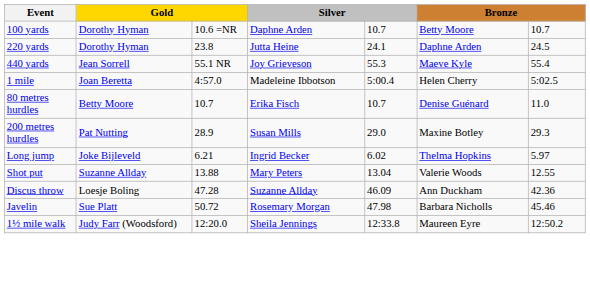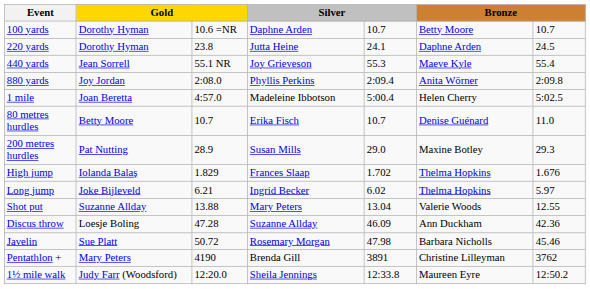+ row: (28, 81)
+ row: (30, 173)
+ row: (34, 258)
